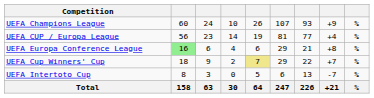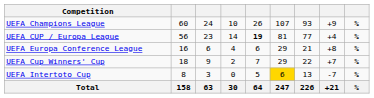(258, 36) normal -> (258, 36) bold
(184, 49) lightgreen background -> (184, 49) no background
(258, 62) khaki background -> (258, 62) no background
(282, 74) no background -> (282, 74) gold background
